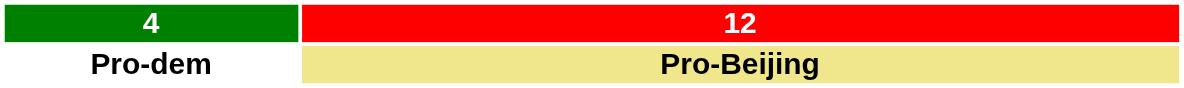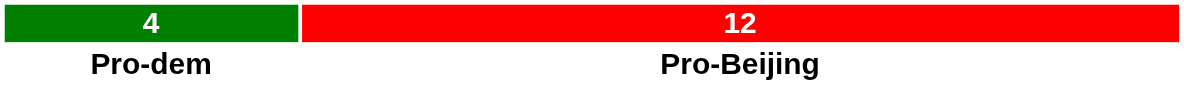(740, 64) khaki background -> (740, 64) no background
